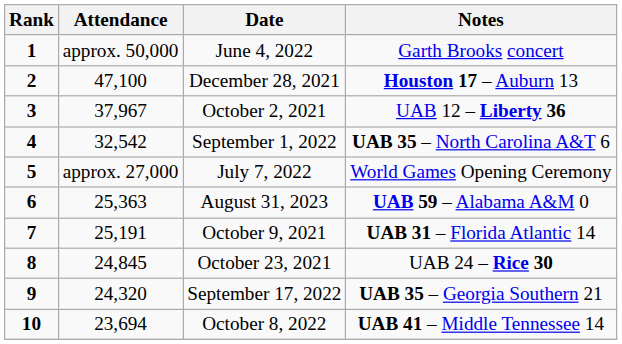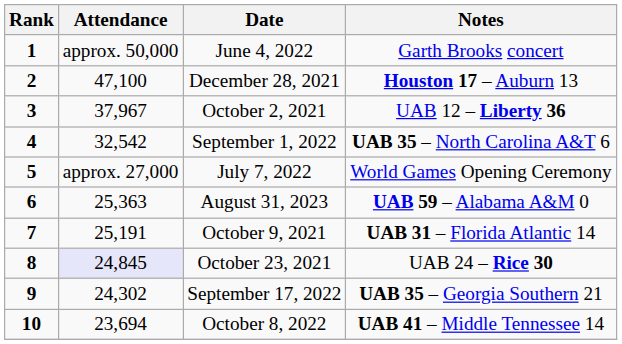(121, 263) no background -> (121, 263) lavender background
(121, 293) 24,320 -> (121, 293) 24,302
